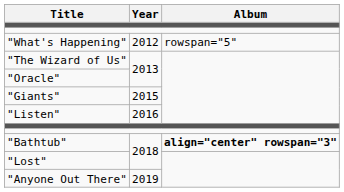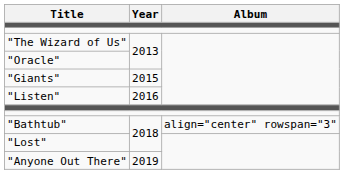- row: (67, 42)
(250, 143) bold -> (250, 125) normal
